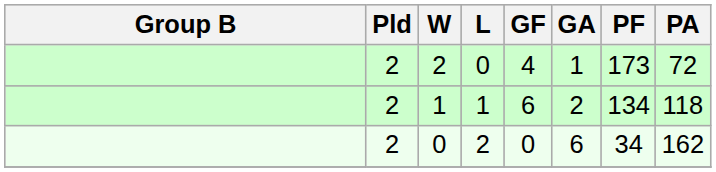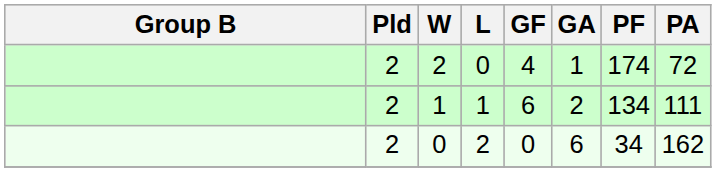(629, 65) 173 -> (629, 65) 174
(683, 105) 118 -> (683, 105) 111
